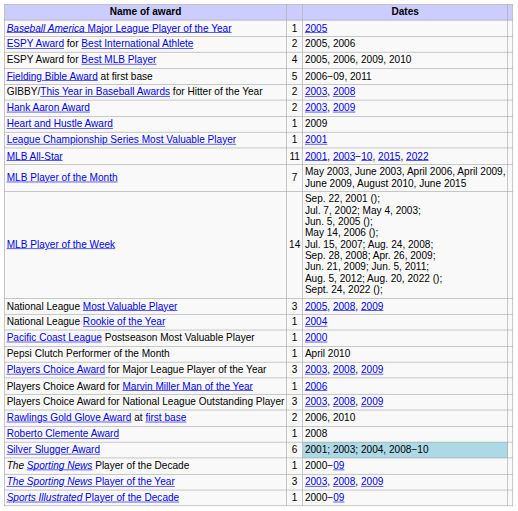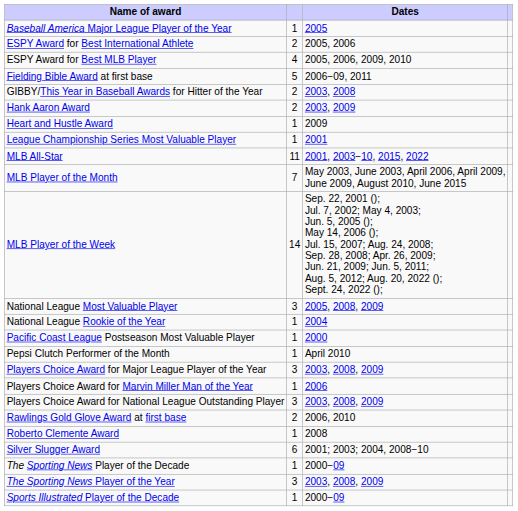(367, 450) lightblue background -> (367, 450) no background
